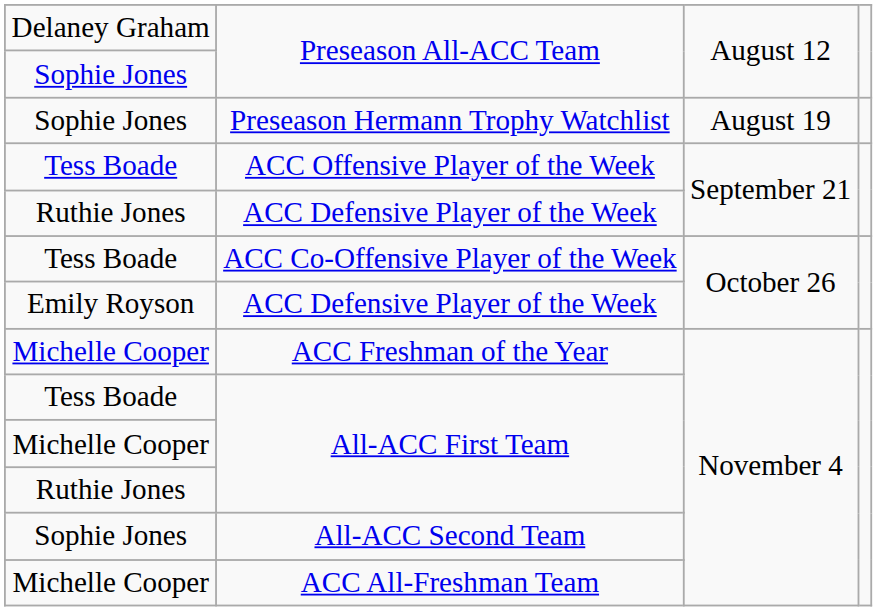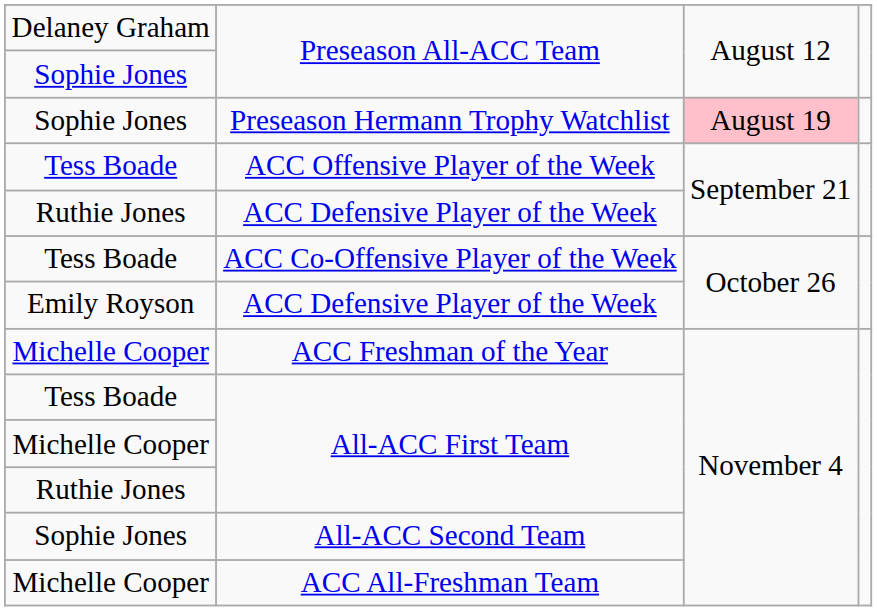(771, 119) no background -> (771, 119) pink background
